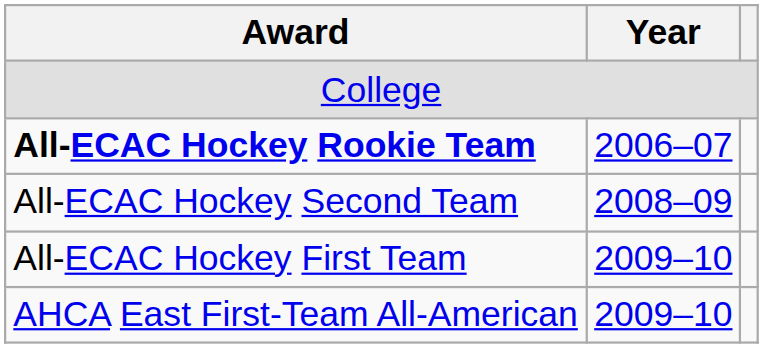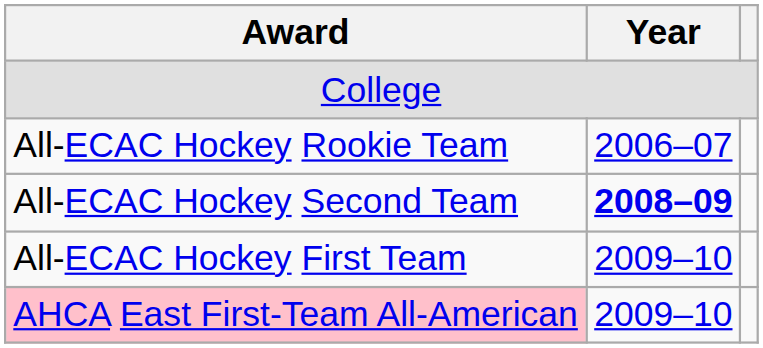(275, 145) bold -> (261, 145) normal
(663, 201) normal -> (663, 201) bold
(296, 314) no background -> (296, 314) pink background
